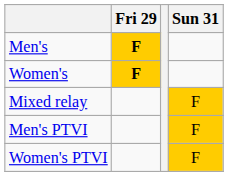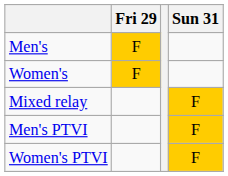(136, 46) bold -> (136, 46) normal
(136, 74) bold -> (136, 74) normal
